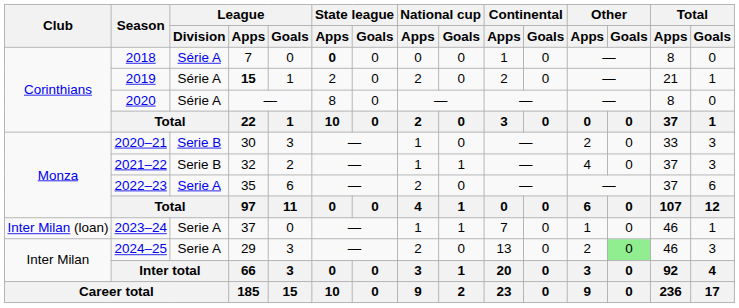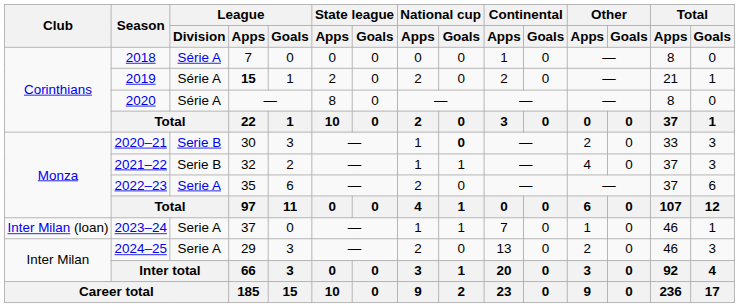(332, 57) bold -> (332, 57) normal
(461, 143) normal -> (461, 143) bold
(629, 249) lightgreen background -> (629, 249) no background
